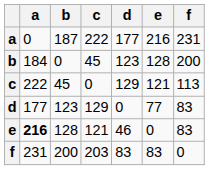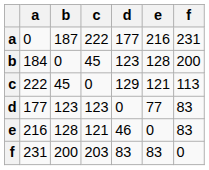(97, 107) 129 -> (97, 107) 123
(35, 130) bold -> (35, 130) normal
